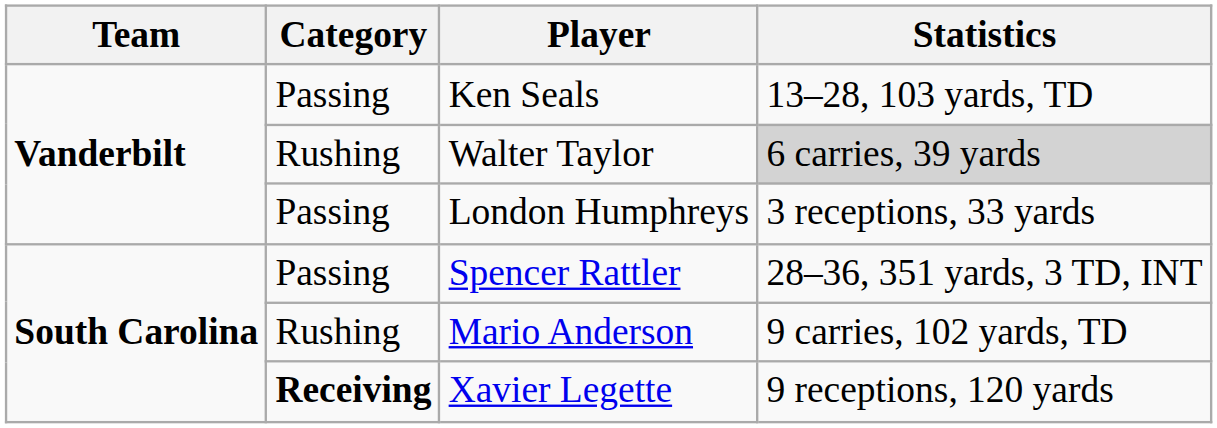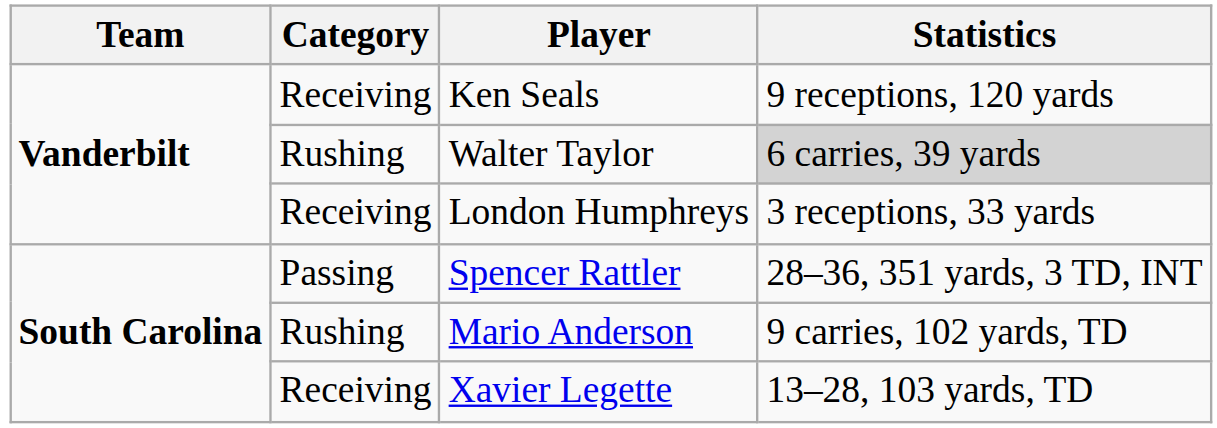(333, 94) Passing -> (355, 94) Receiving
(930, 94) 13–28, 103 yards, TD -> (940, 94) 9 receptions, 120 yards
(333, 212) Passing -> (355, 212) Receiving
(353, 390) bold -> (355, 390) normal
(940, 390) 9 receptions, 120 yards -> (930, 390) 13–28, 103 yards, TD
